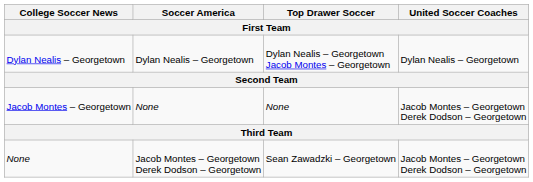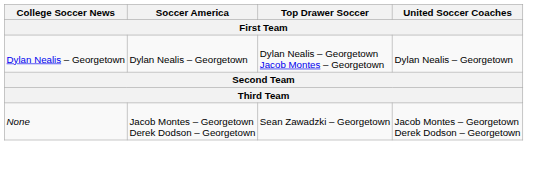- row: (69, 106)
